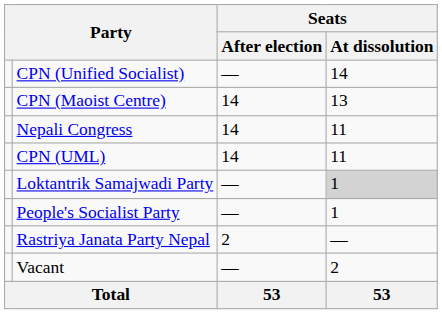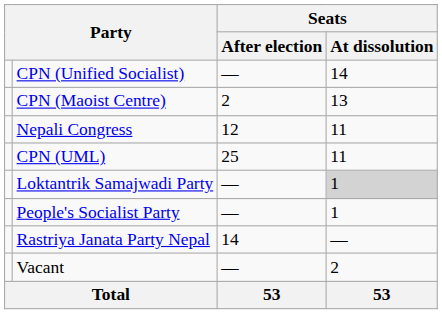(230, 101) 14 -> (226, 101) 2
(230, 128) 14 -> (230, 128) 12
(230, 156) 14 -> (230, 156) 25
(226, 239) 2 -> (230, 239) 14
